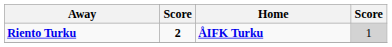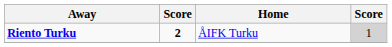(231, 33) bold -> (228, 33) normal
